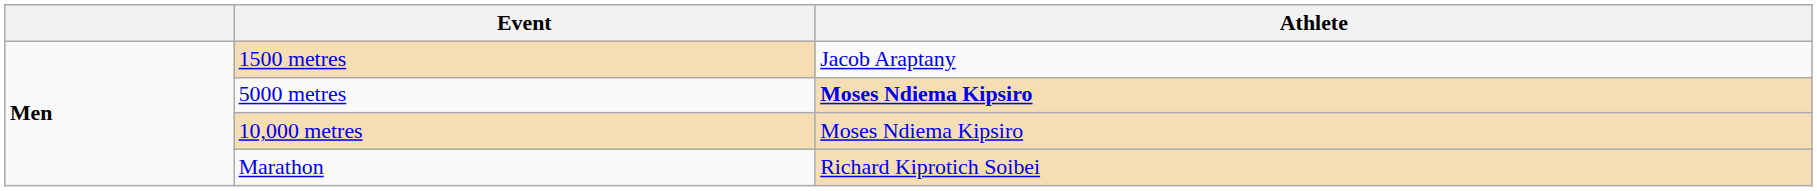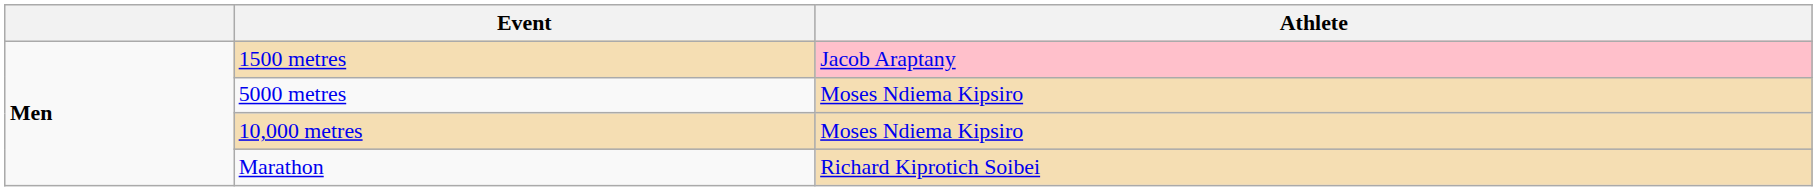(888, 59) no background -> (888, 59) pink background
(926, 95) bold -> (922, 95) normal
